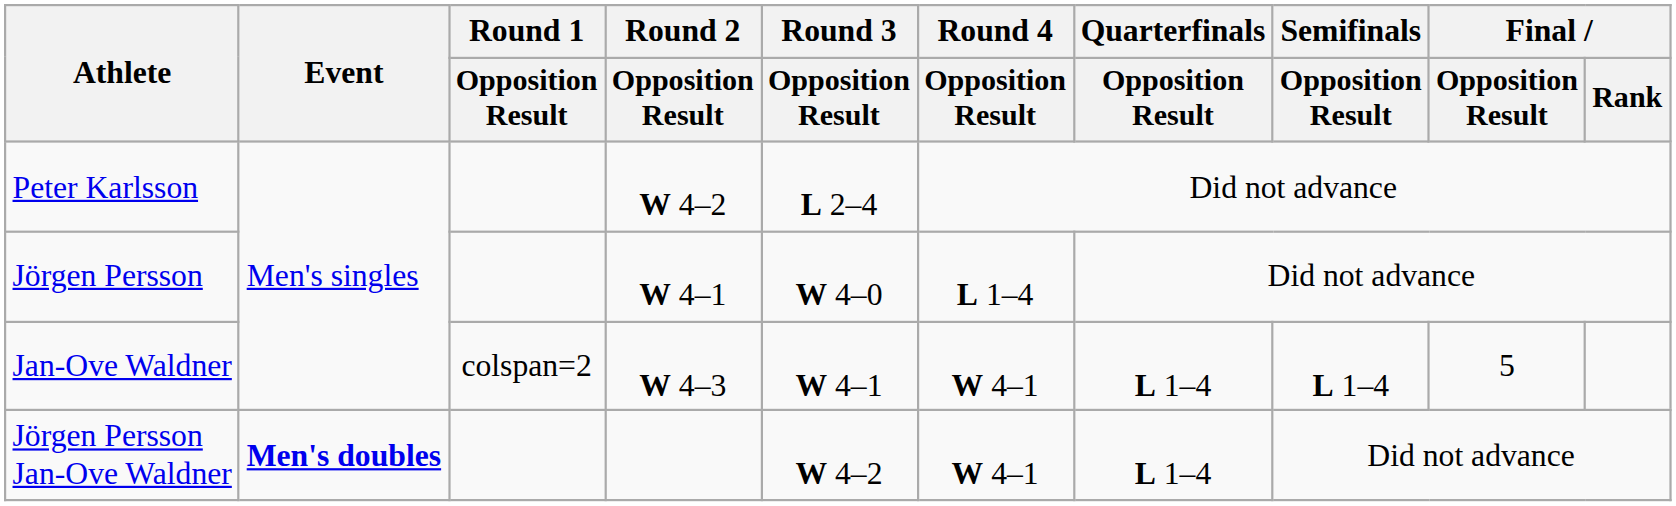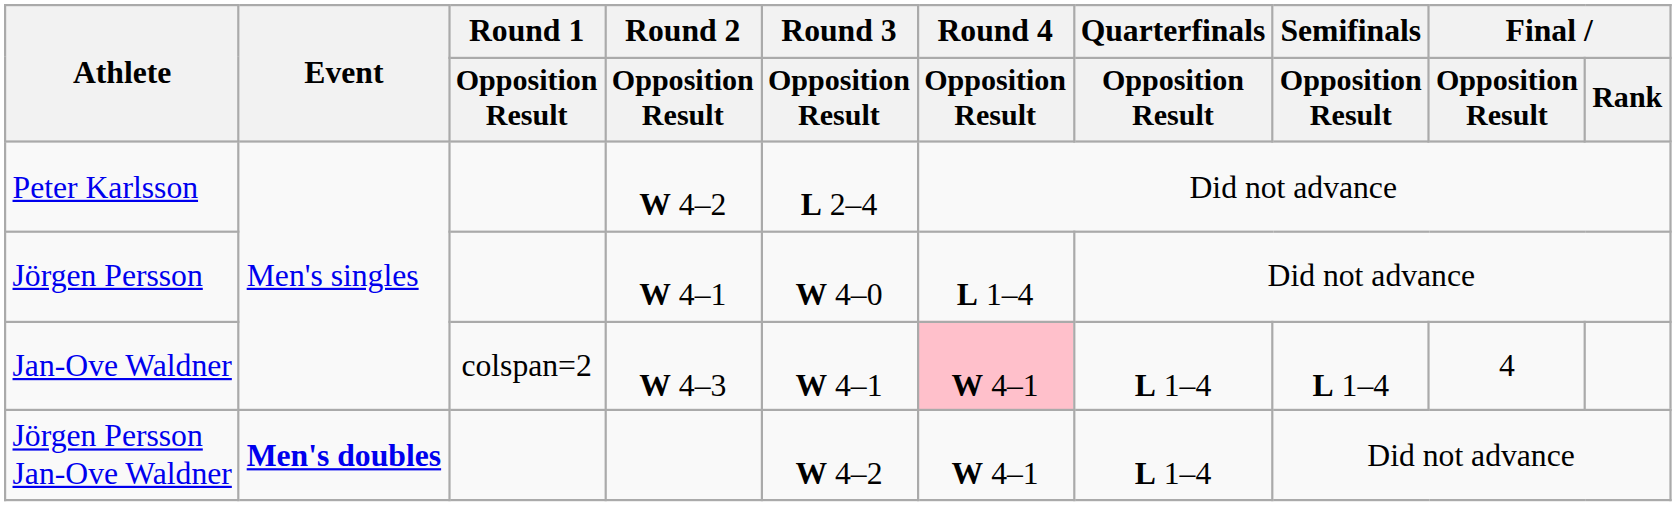(995, 384) no background -> (995, 384) pink background
(1507, 365) 5 -> (1507, 365) 4
